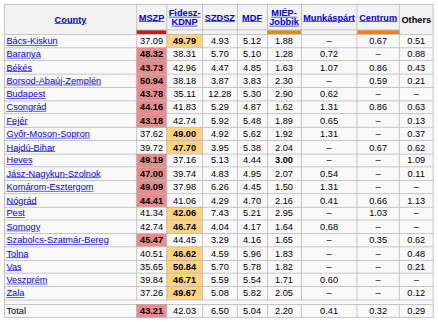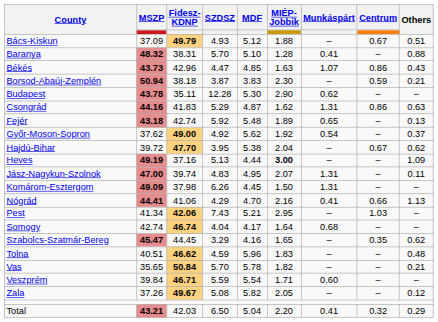(329, 55) 0.72 -> (329, 55) 0.41
(329, 134) 1.31 -> (329, 134) 0.54
(329, 174) 0.54 -> (329, 174) 1.31
